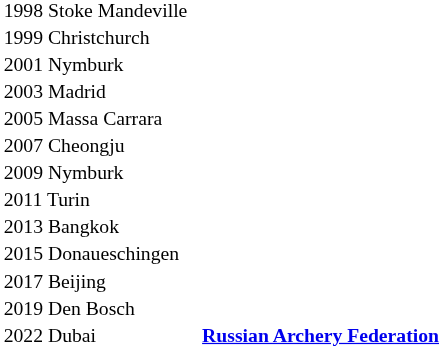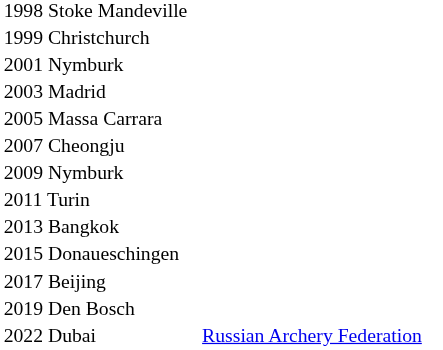(321, 335) bold -> (312, 335) normal
